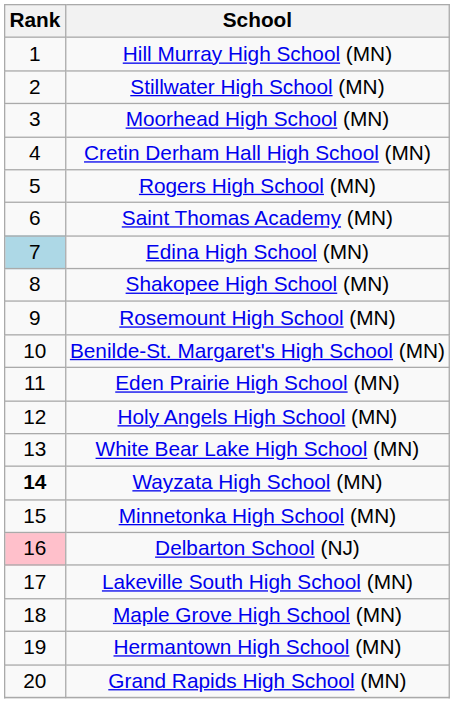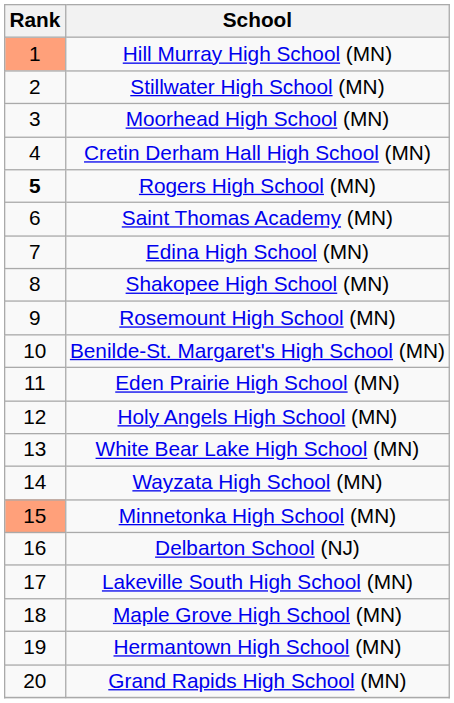(35, 53) no background -> (35, 53) lightsalmon background
(35, 185) normal -> (35, 185) bold
(35, 251) lightblue background -> (35, 251) no background
(35, 482) bold -> (35, 482) normal
(35, 515) no background -> (35, 515) lightsalmon background
(35, 548) pink background -> (35, 548) no background
